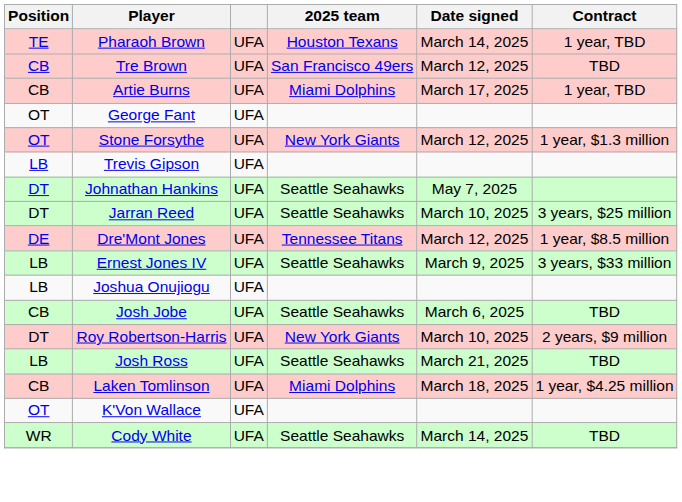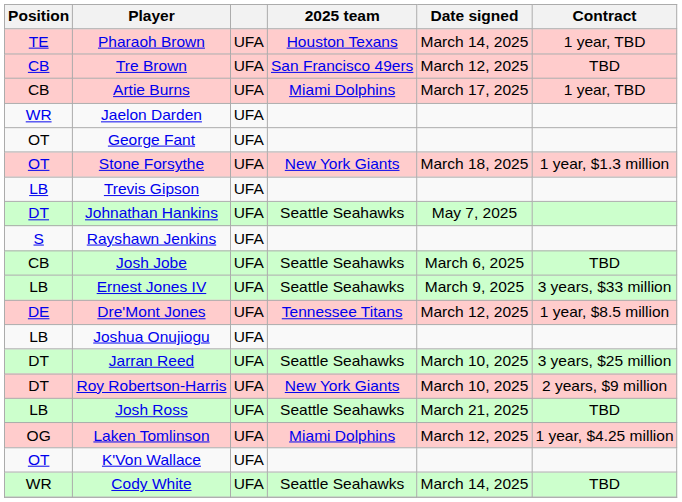+ row: (151, 115)
(474, 139) March 12, 2025 -> (474, 164) March 18, 2025
+ row: (151, 238)
rows swapped: (151, 312) <-> (151, 213)
rows swapped: (151, 238) <-> (151, 262)
(39, 386) CB -> (39, 435) OG
(474, 386) March 18, 2025 -> (474, 435) March 12, 2025
